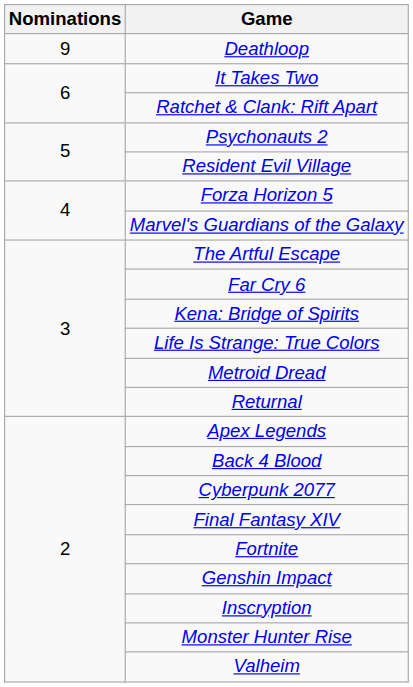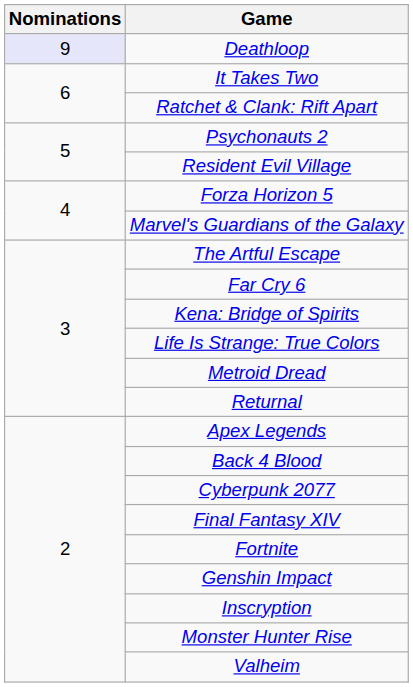(65, 48) no background -> (65, 48) lavender background
